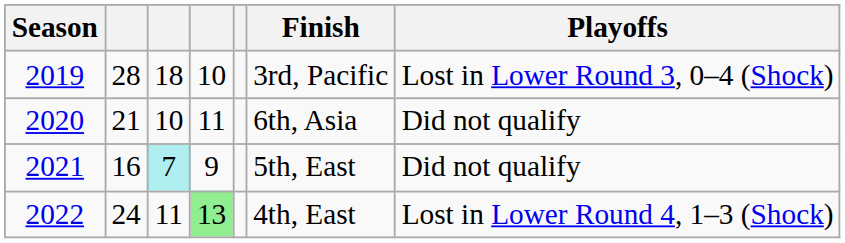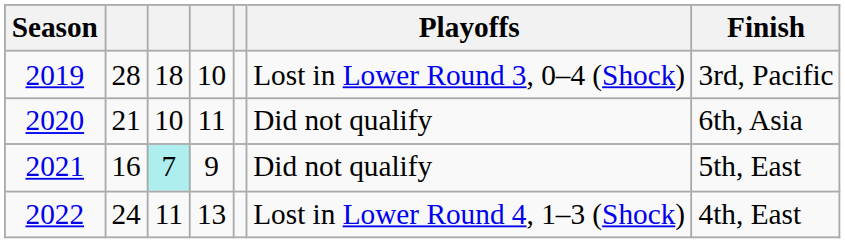columns swapped: (321, 27) <-> (618, 27)
(212, 213) lightgreen background -> (212, 213) no background
